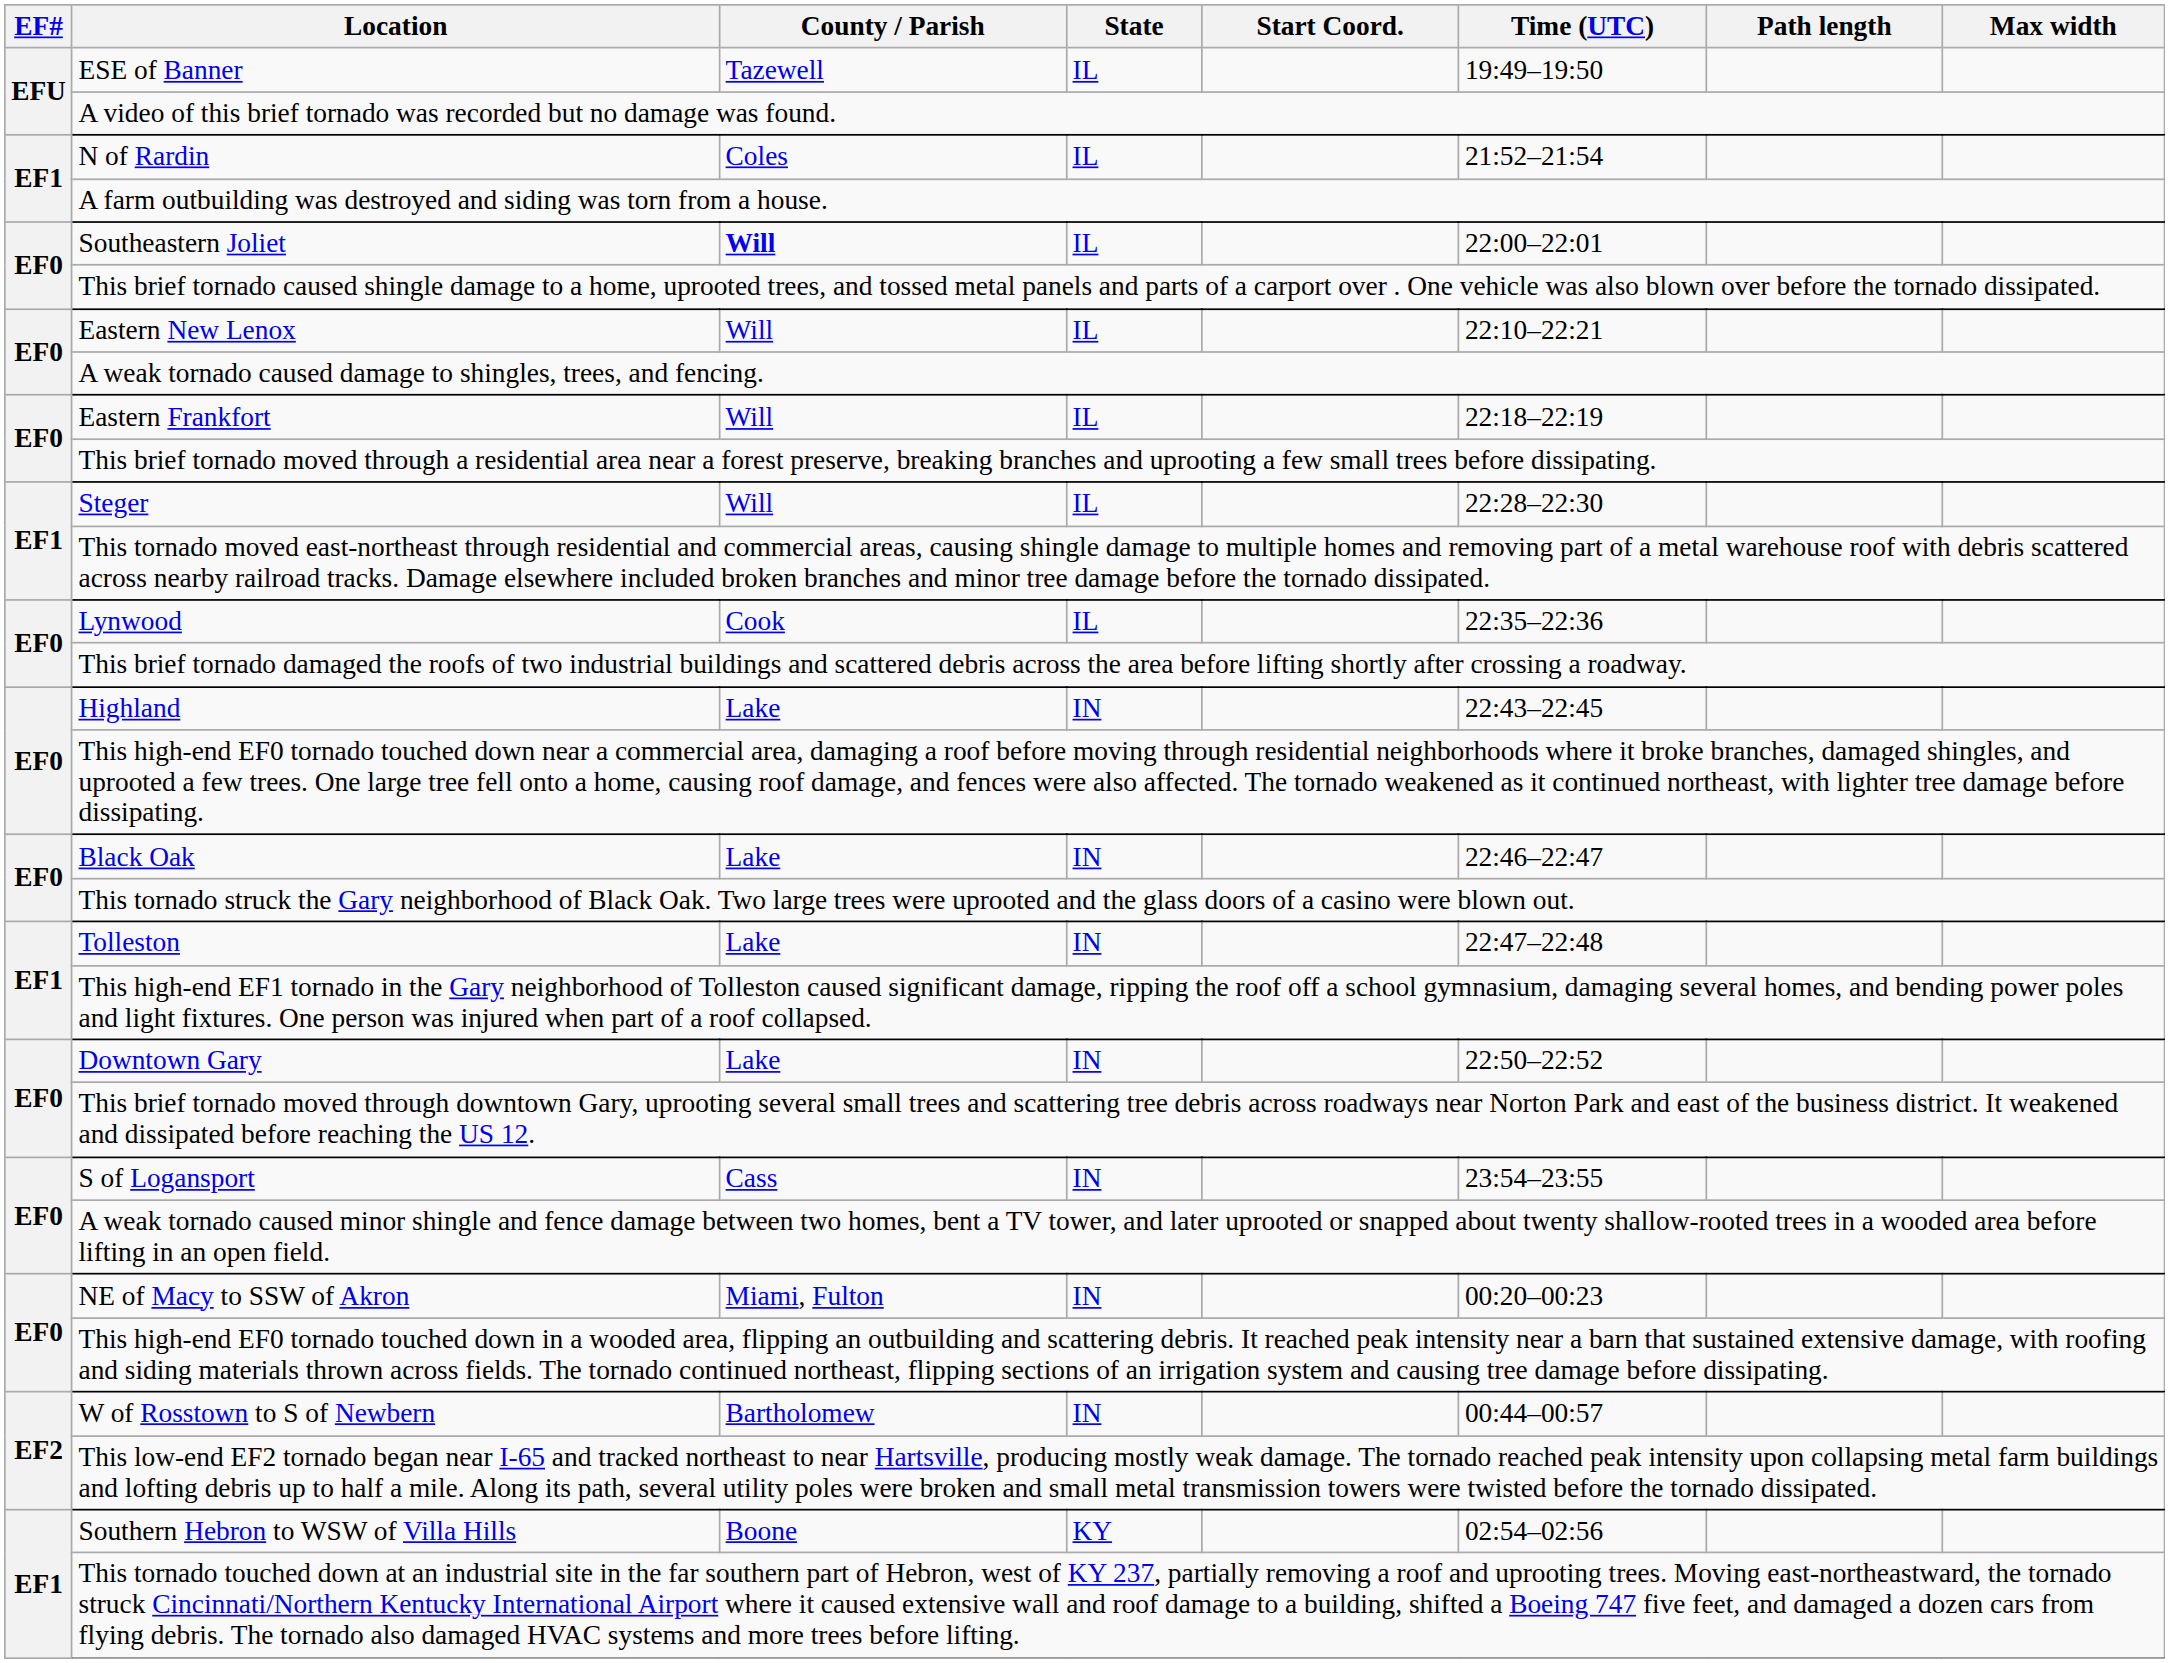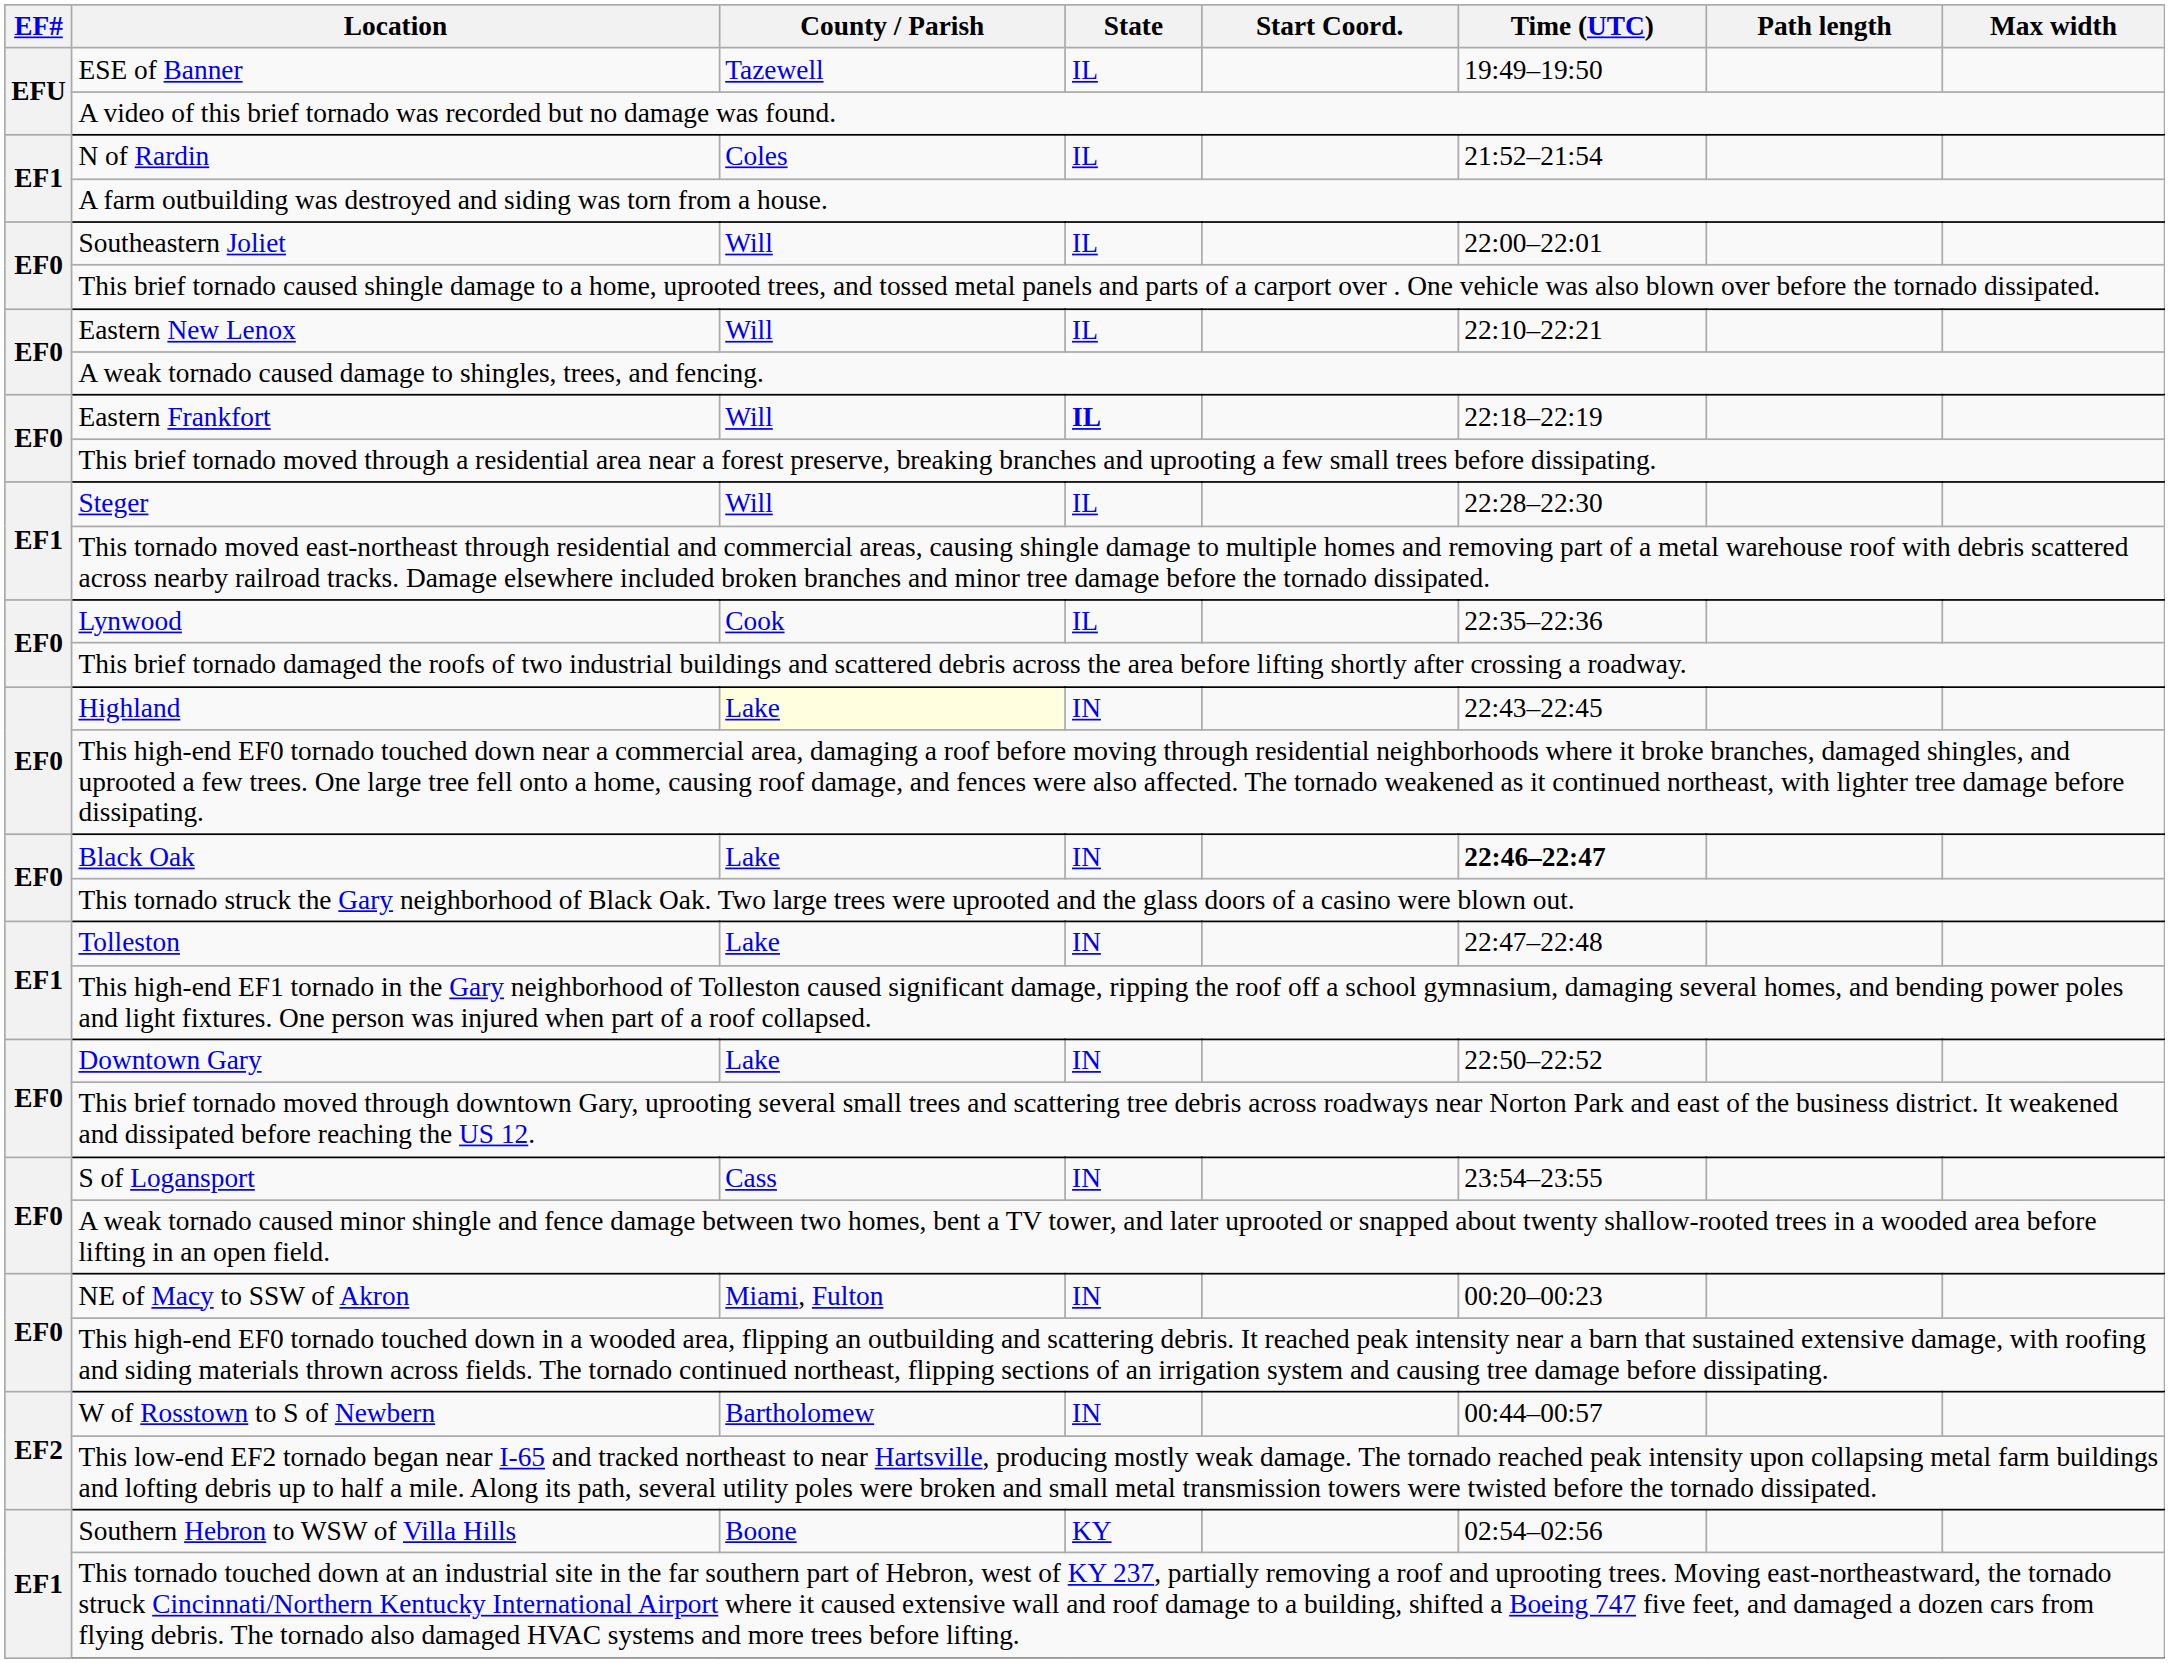(750, 243) bold -> (749, 243) normal
(1085, 416) normal -> (1086, 416) bold
(753, 707) no background -> (753, 707) lightyellow background
(1534, 856) normal -> (1535, 856) bold
